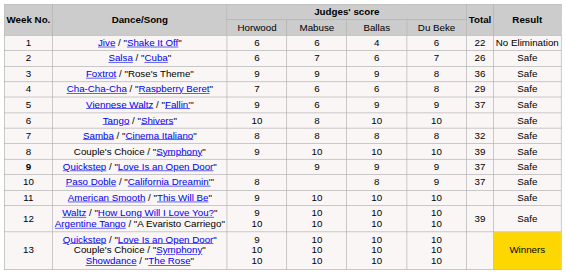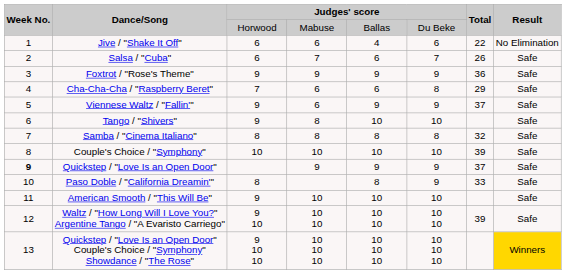(437, 74) 8 -> (437, 74) 9
(257, 120) 10 -> (257, 120) 9
(257, 151) 9 -> (257, 151) 10
(480, 182) 37 -> (480, 182) 33
